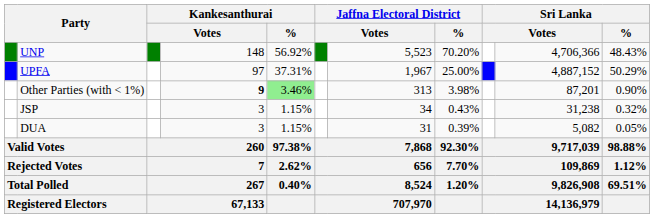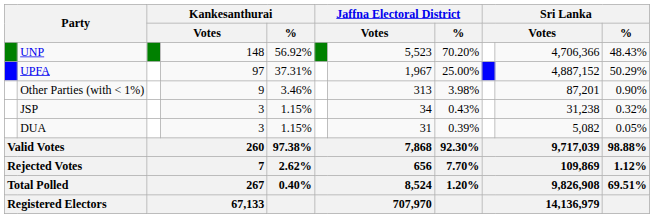(261, 90) bold -> (261, 90) normal
(296, 90) lightgreen background -> (296, 90) no background
